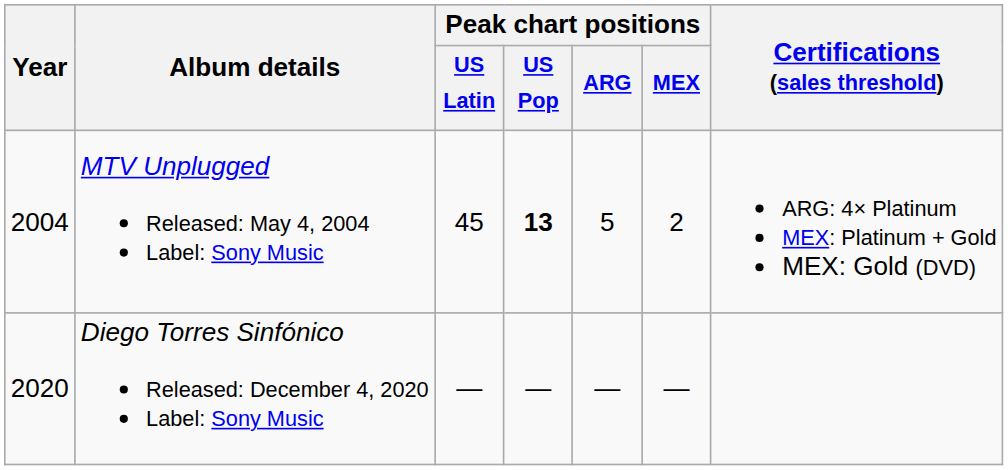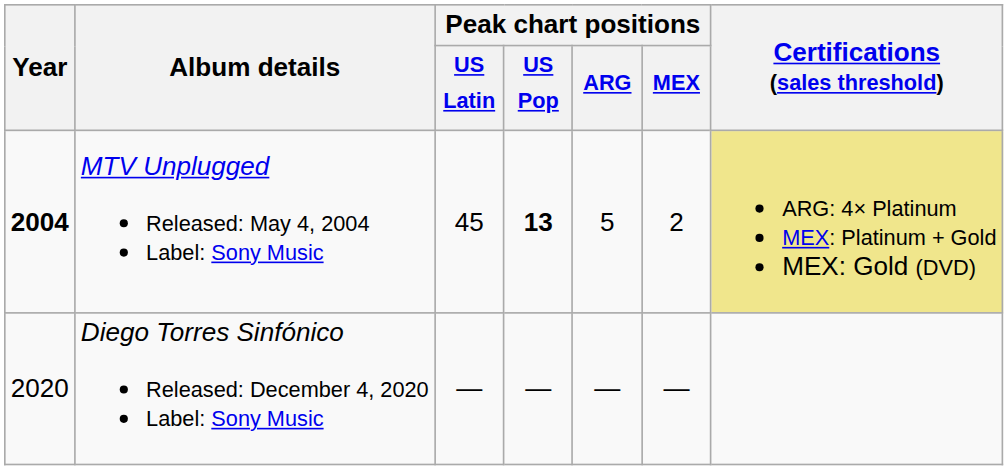(40, 221) normal -> (40, 221) bold
(857, 236) no background -> (857, 236) khaki background
